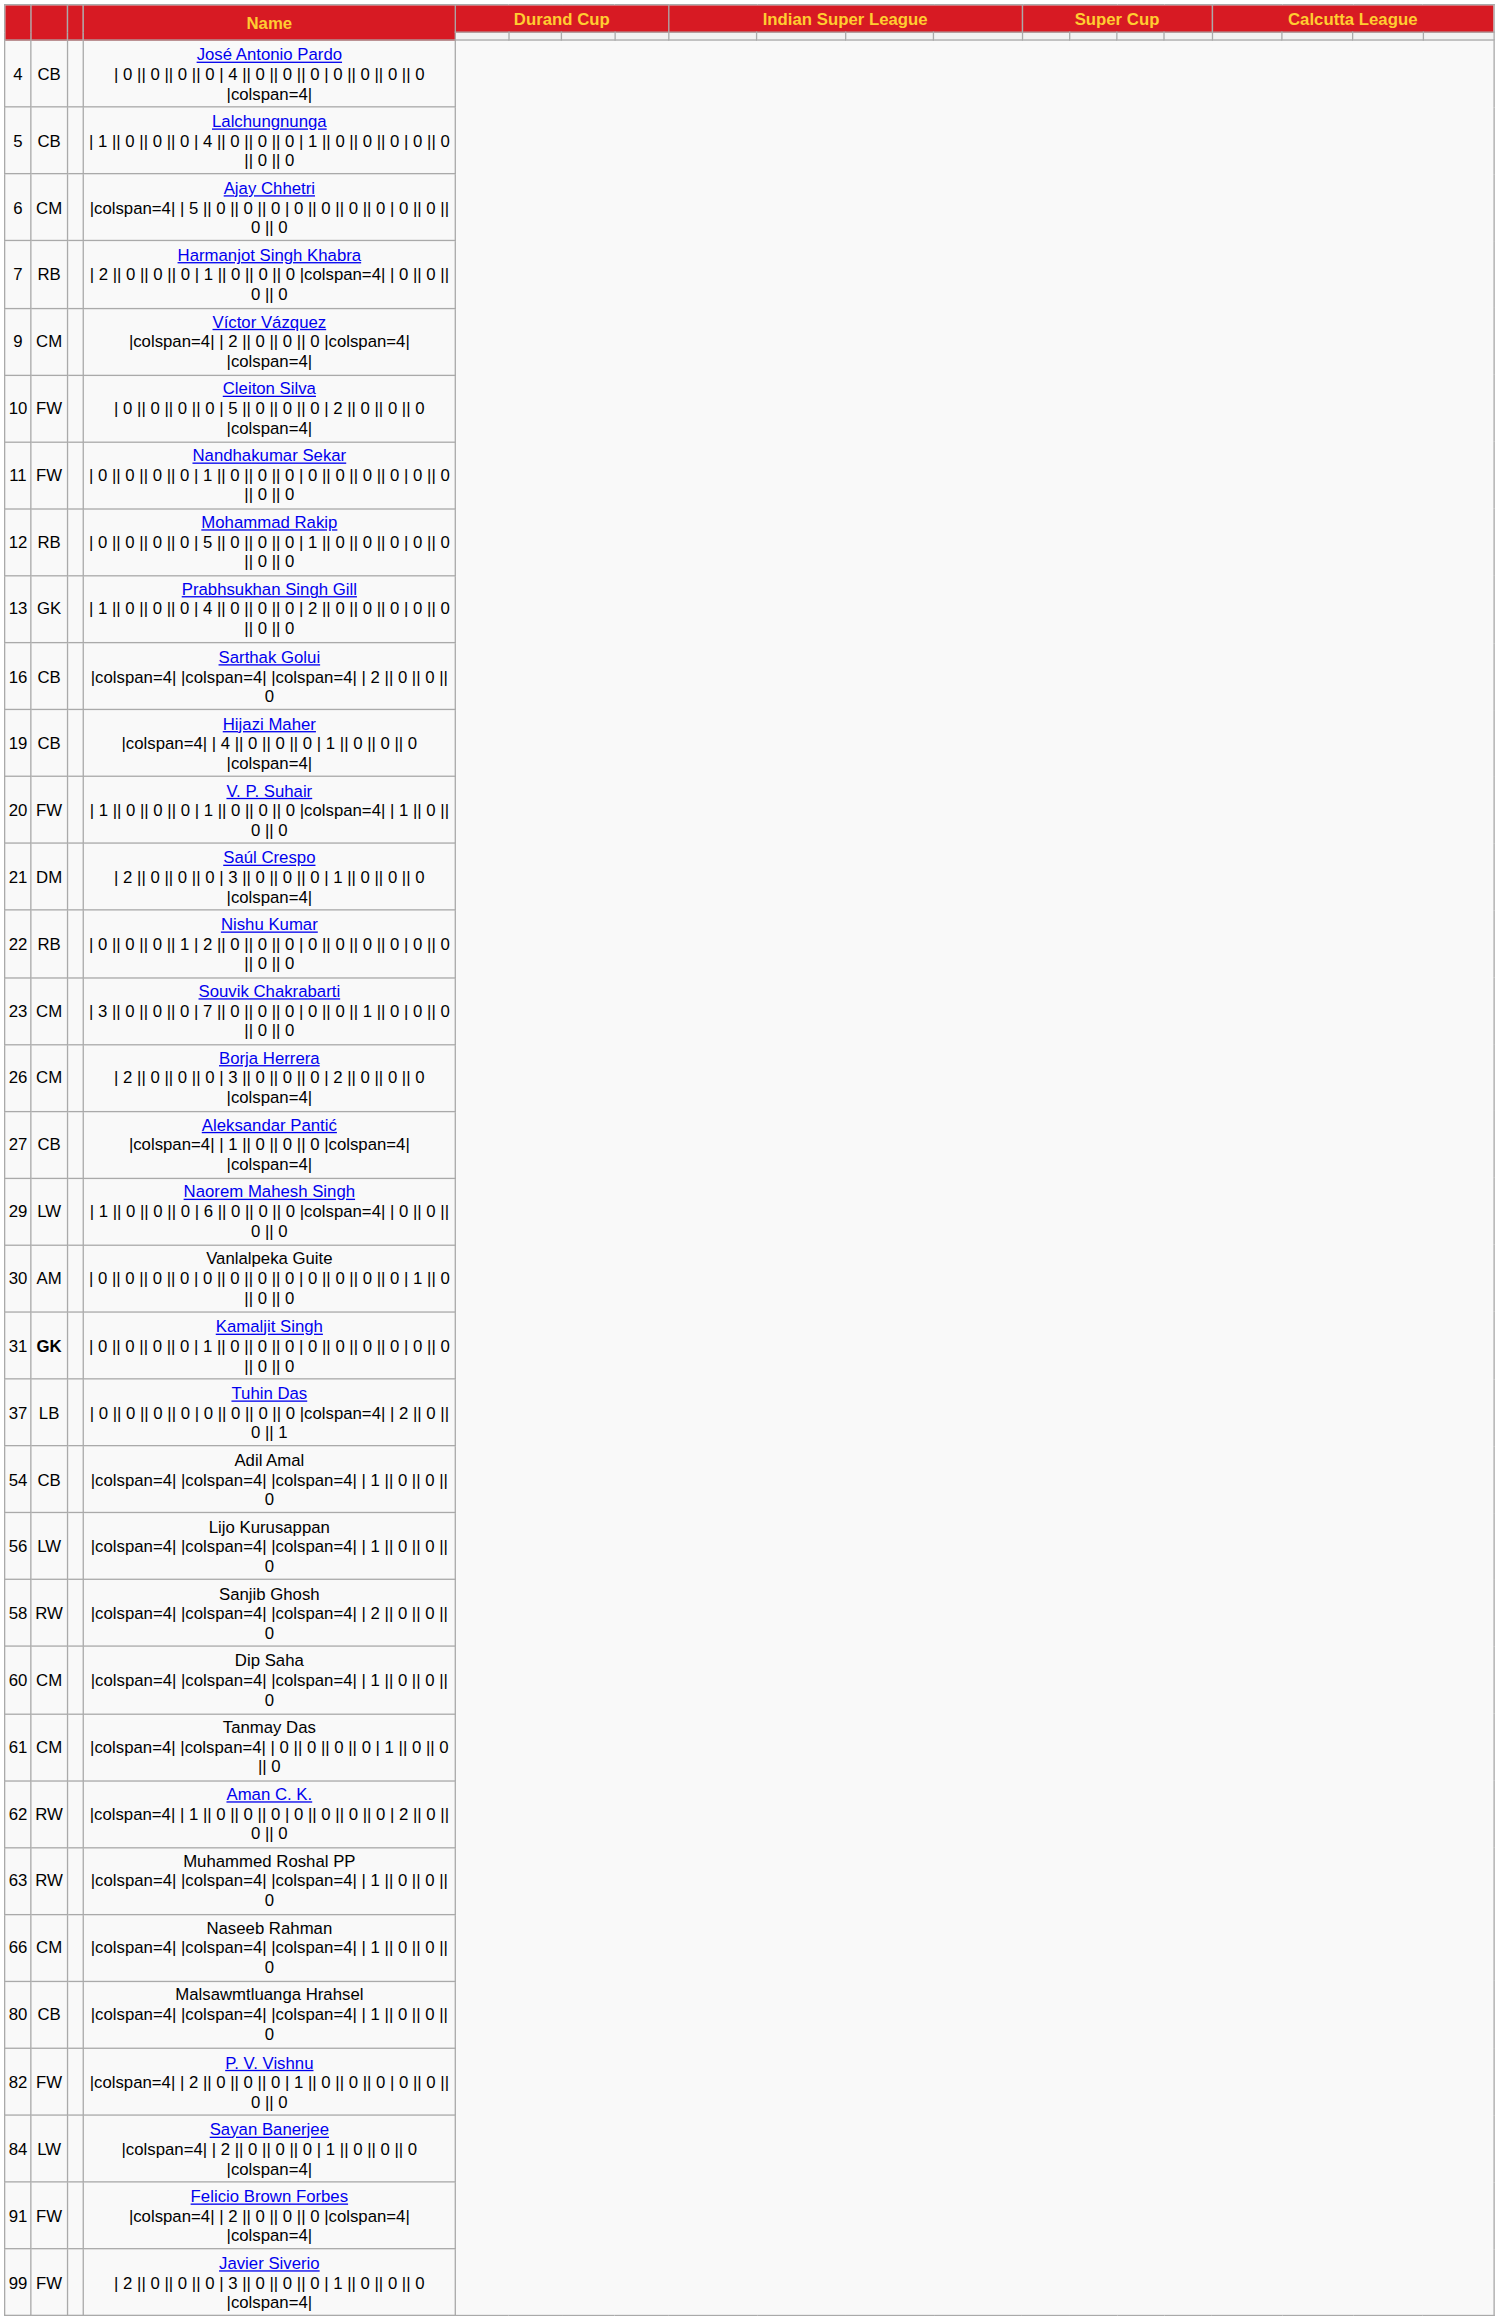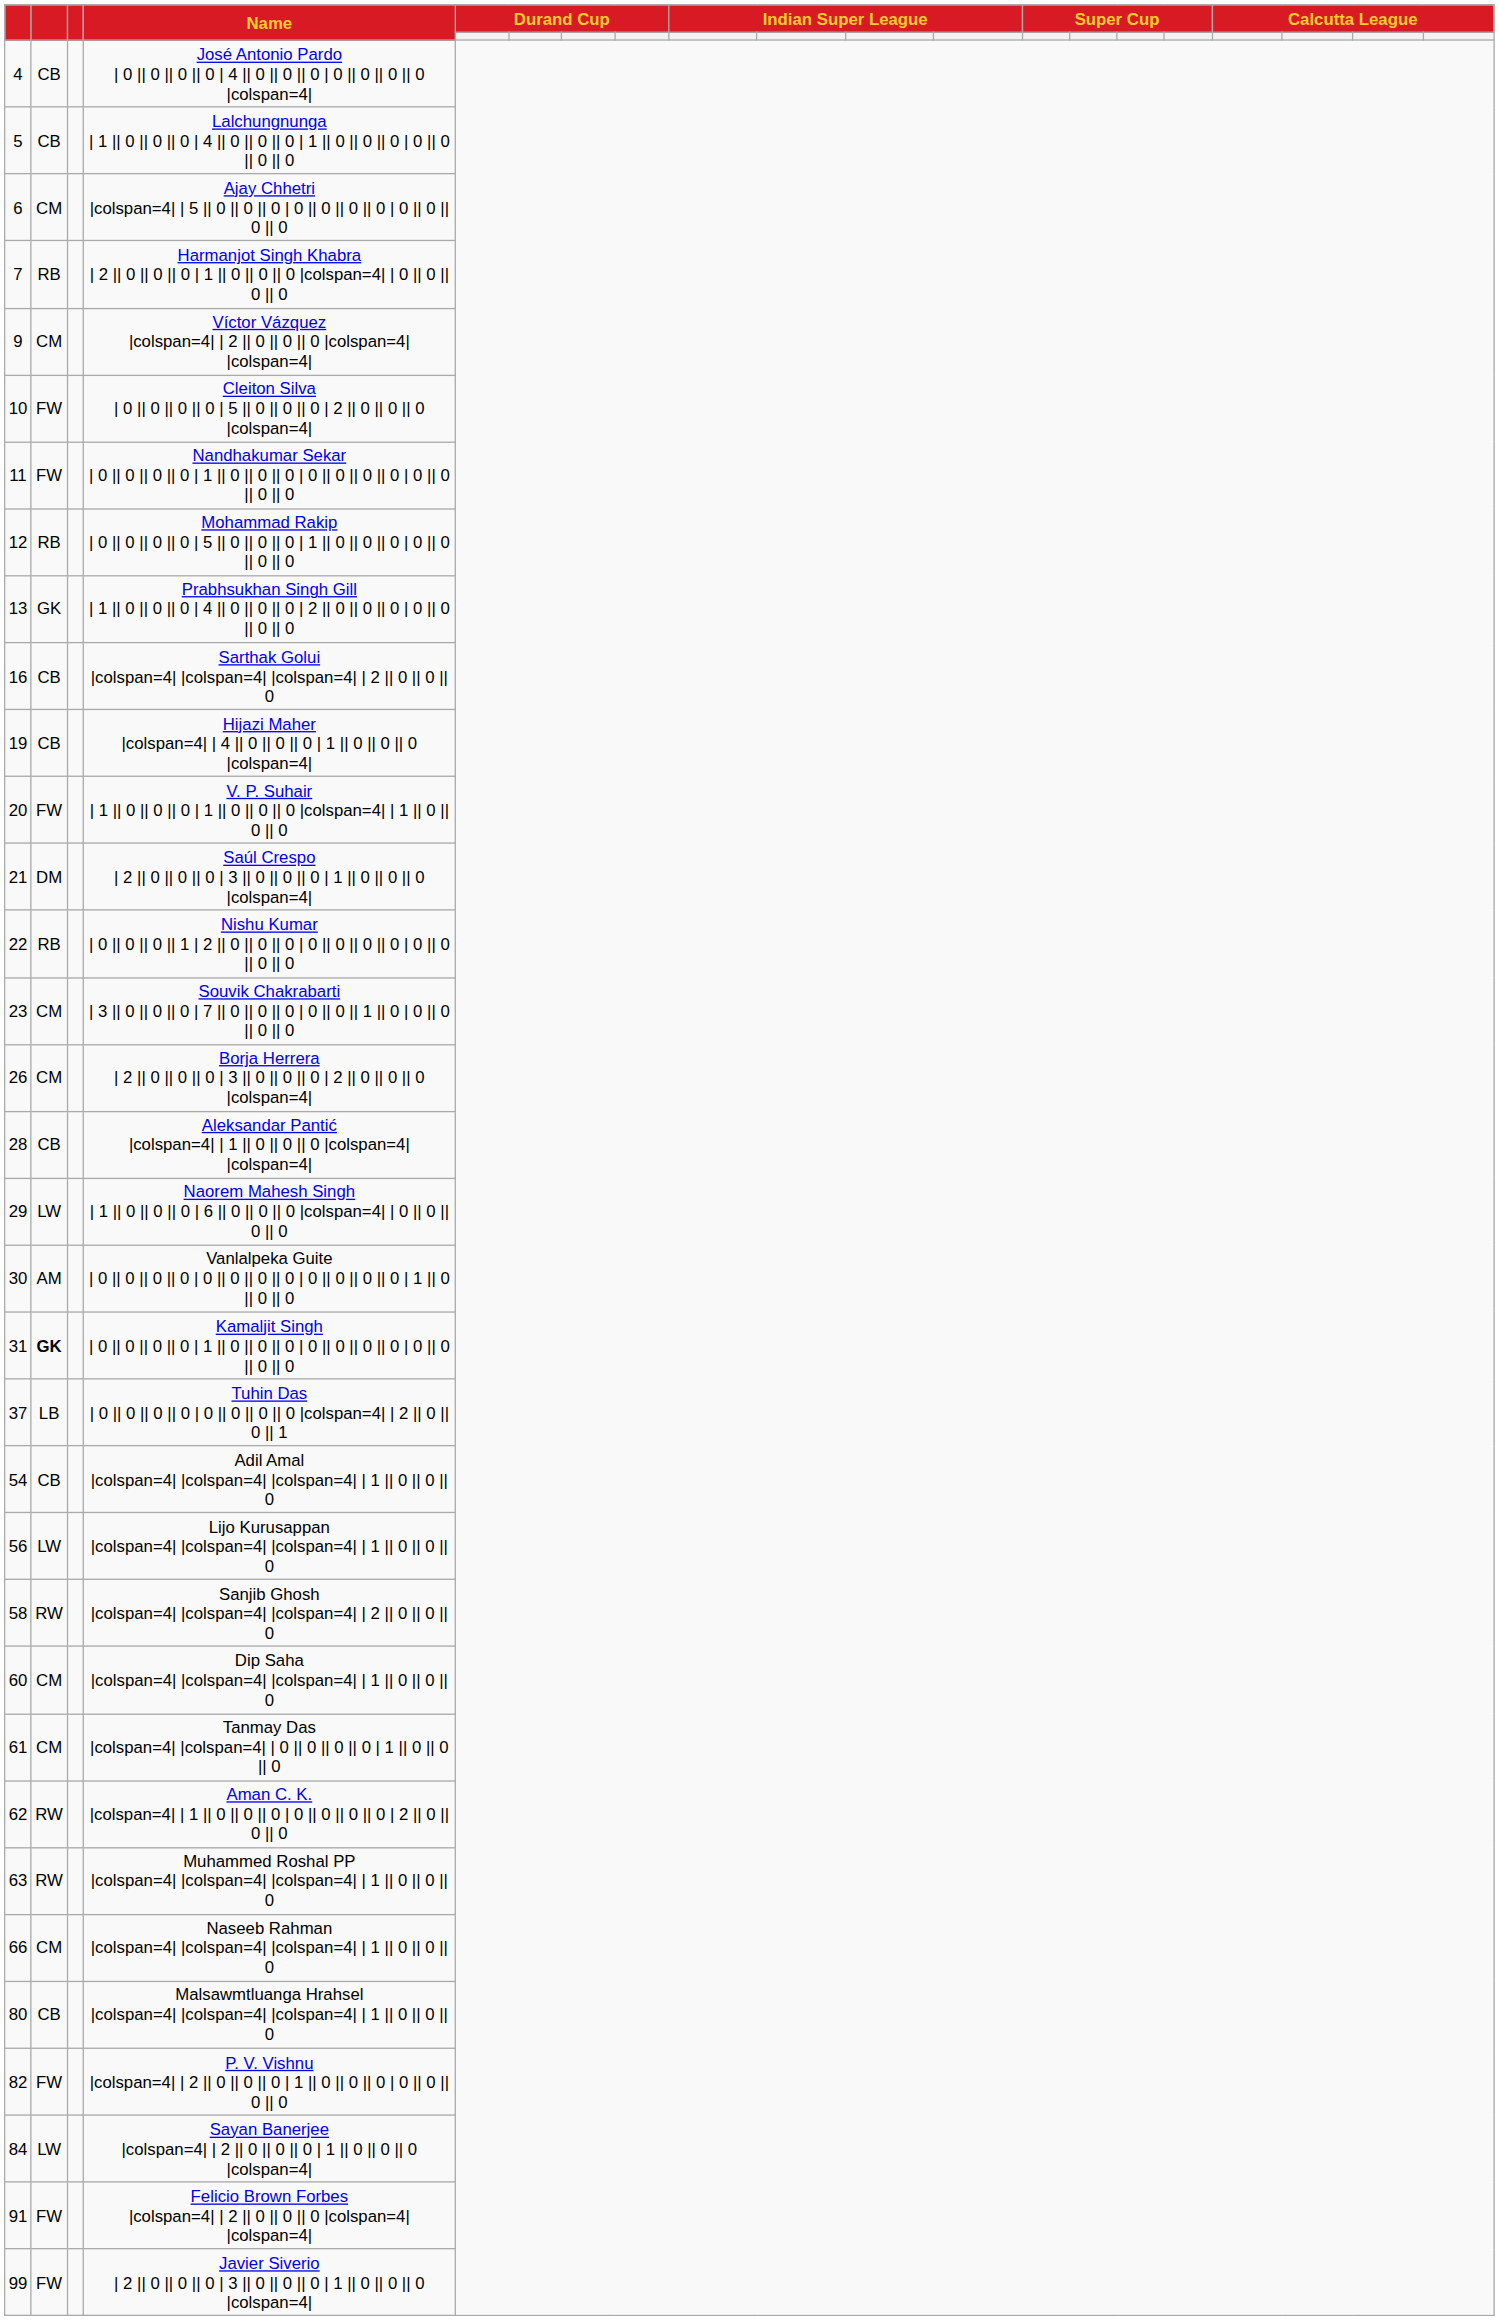(18, 1144) 27 -> (18, 1144) 28
